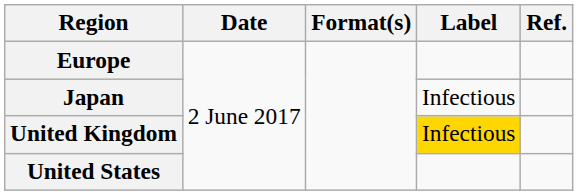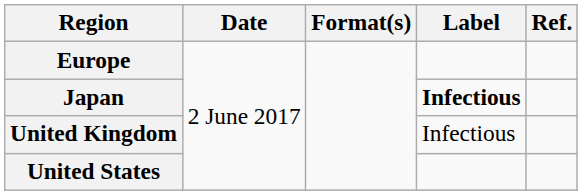(469, 97) normal -> (471, 97) bold
(469, 134) gold background -> (469, 134) no background
